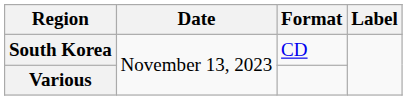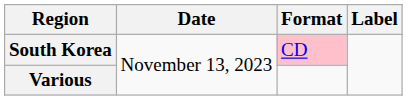(294, 49) no background -> (294, 49) pink background
